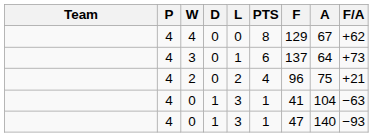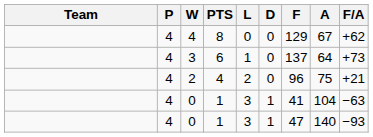columns swapped: (215, 15) <-> (266, 15)
